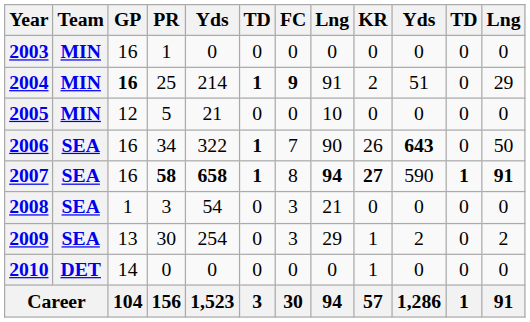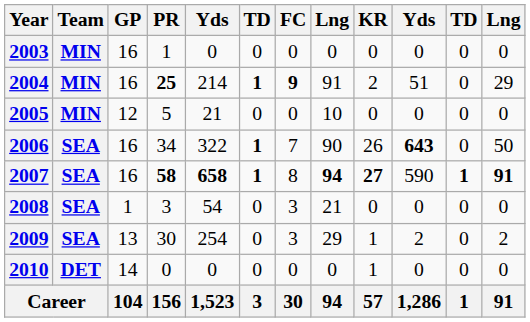(128, 82) bold -> (128, 82) normal
(166, 82) normal -> (166, 82) bold
